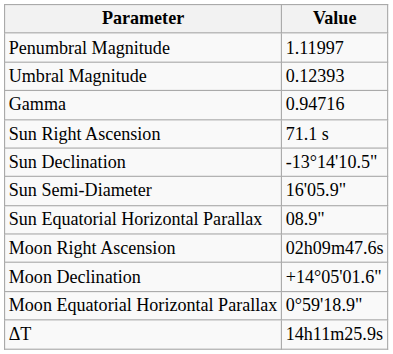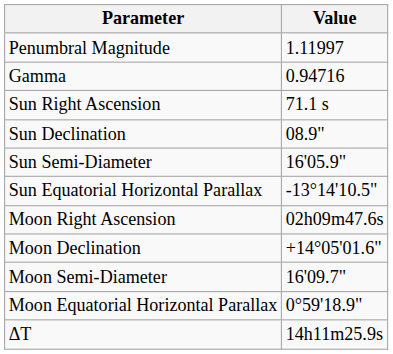- row: (78, 76)
(332, 162) -13°14'10.5" -> (305, 133) 08.9"
(305, 219) 08.9" -> (332, 190) -13°14'10.5"
+ row: (88, 276)
